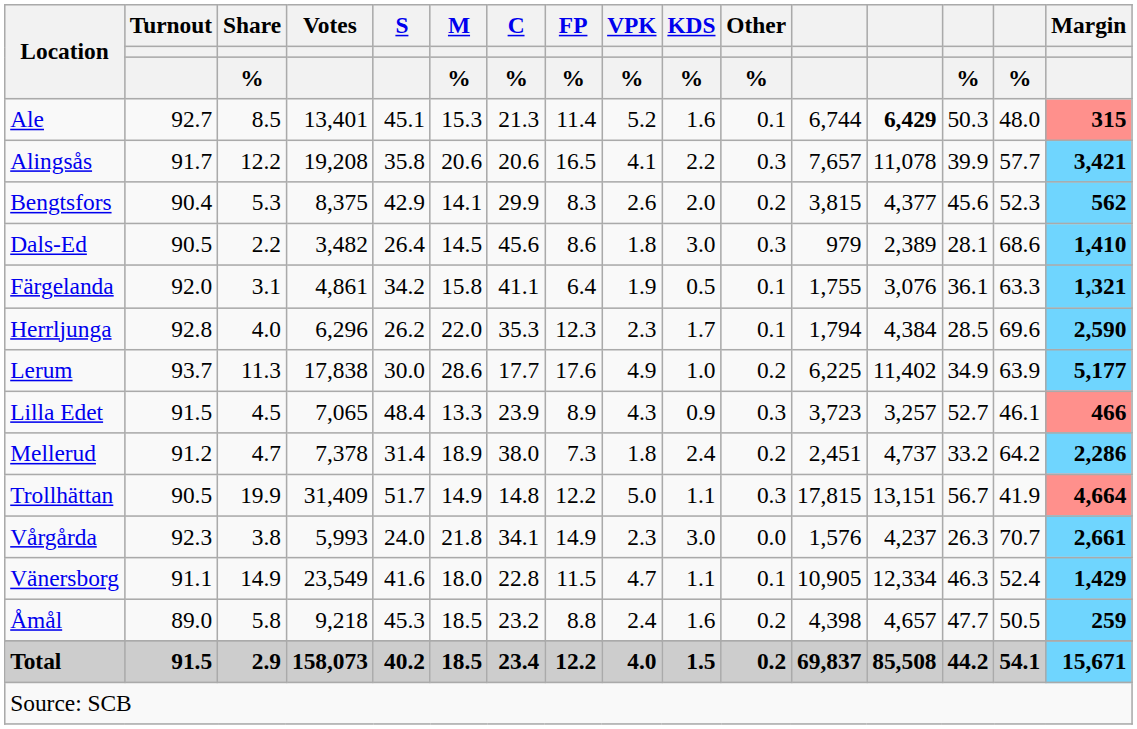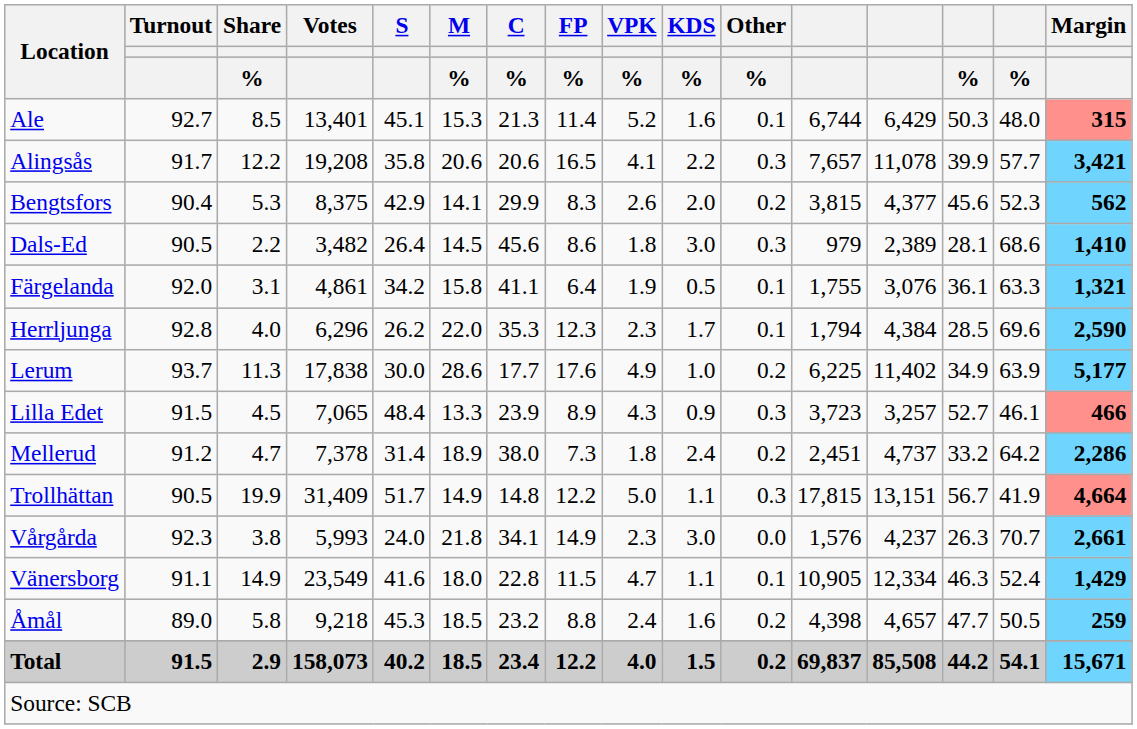(910, 119) bold -> (910, 119) normal
